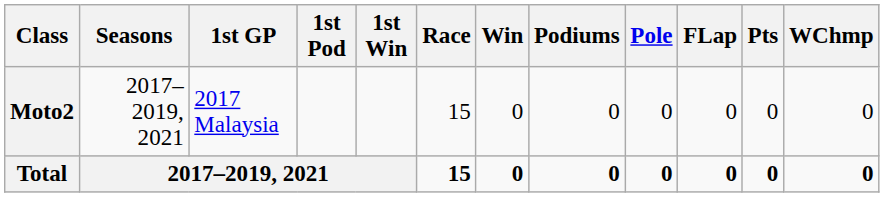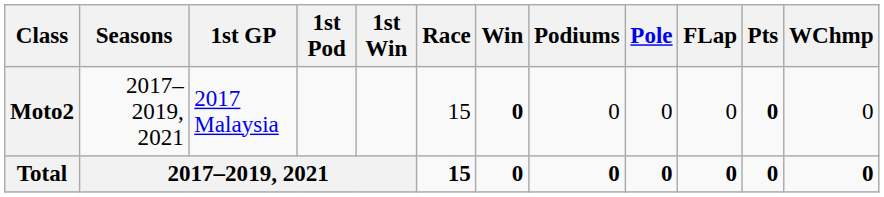(518, 111) normal -> (518, 111) bold
(773, 111) normal -> (773, 111) bold
